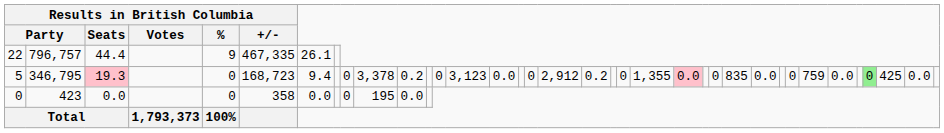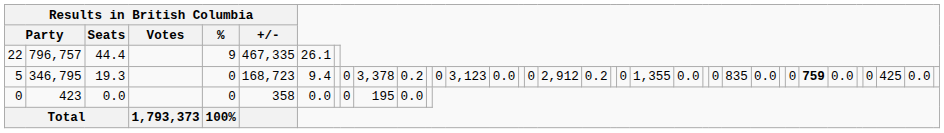(110, 76) pink background -> (110, 76) no background
(688, 76) pink background -> (688, 76) no background
(814, 76) normal -> (814, 76) bold
(869, 76) lightgreen background -> (869, 76) no background
